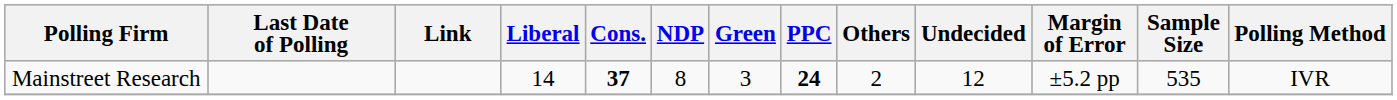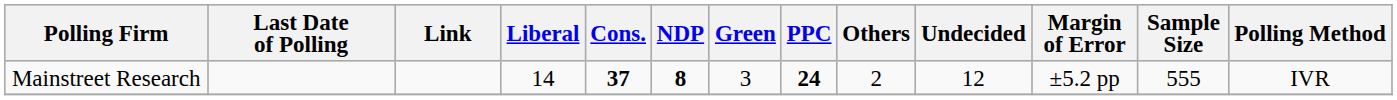(680, 77) normal -> (680, 77) bold
(1183, 77) 535 -> (1183, 77) 555
